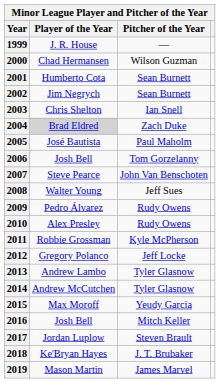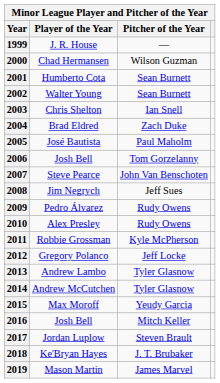(74, 93) Jim Negrych -> (74, 93) Walter Young
(74, 126) lightgrey background -> (74, 126) no background
(74, 191) Walter Young -> (74, 191) Jim Negrych
